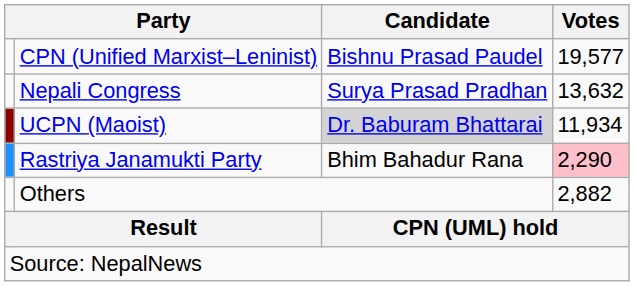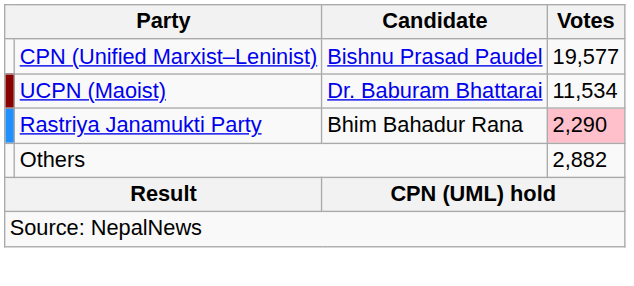- row: (100, 90)
(435, 125) lightgrey background -> (435, 90) no background
(590, 125) 11,934 -> (585, 90) 11,534
